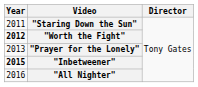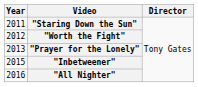(16, 37) bold -> (16, 37) normal
(16, 62) bold -> (16, 62) normal
